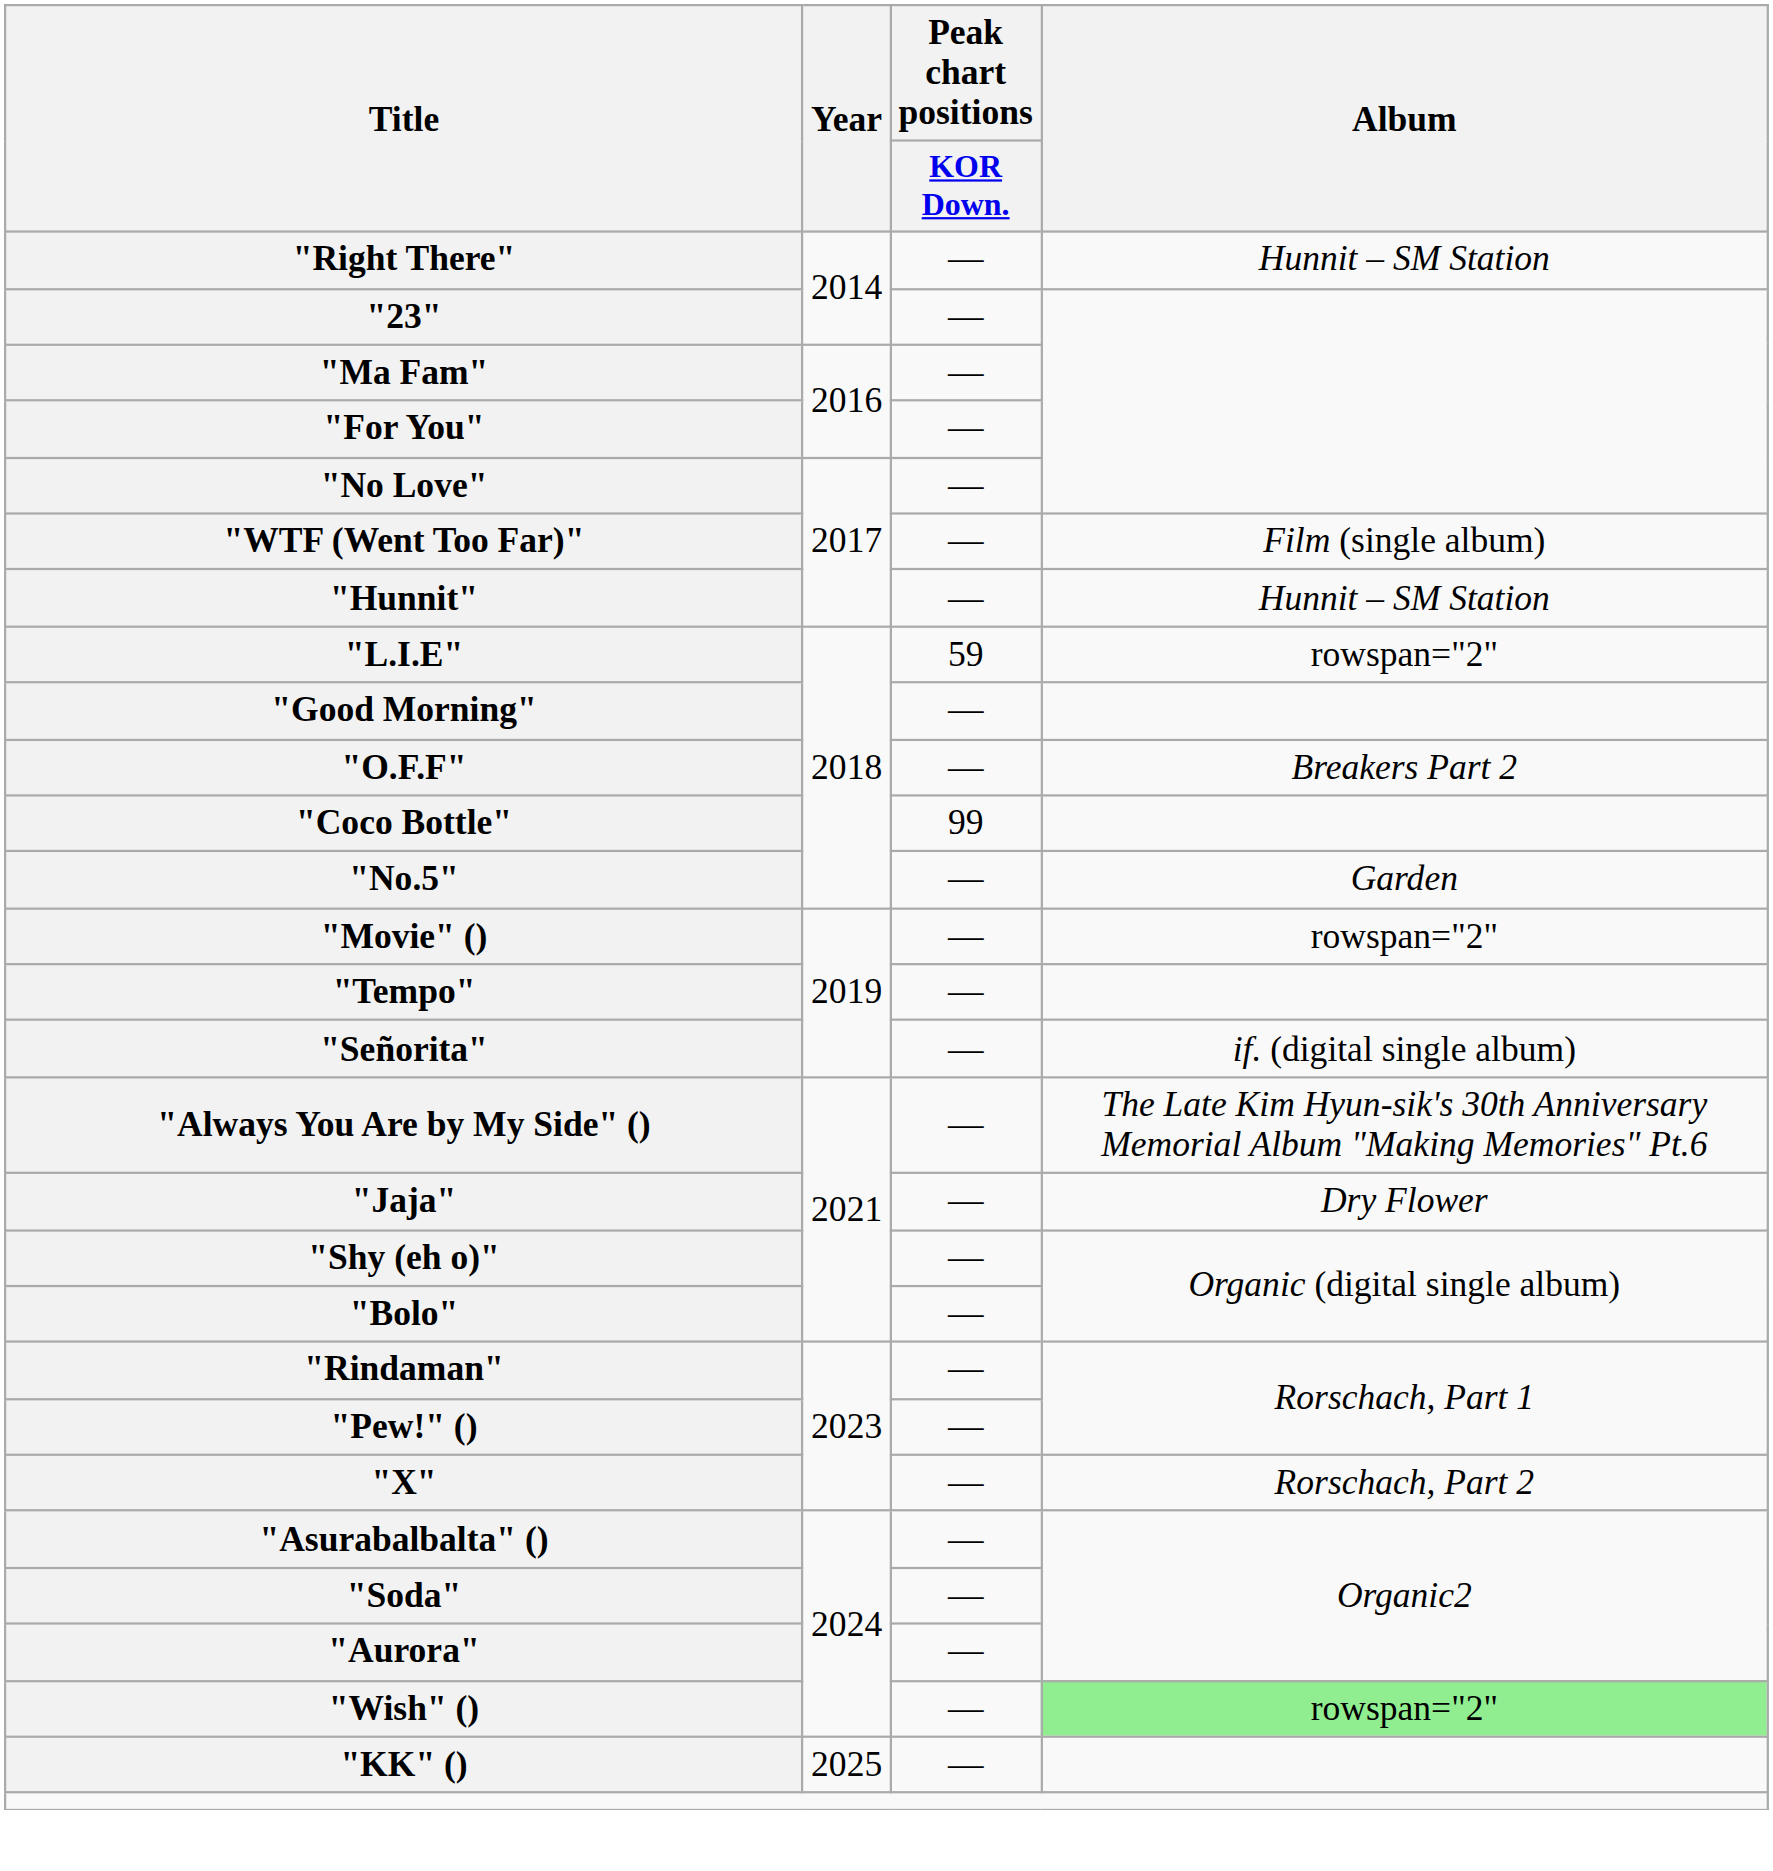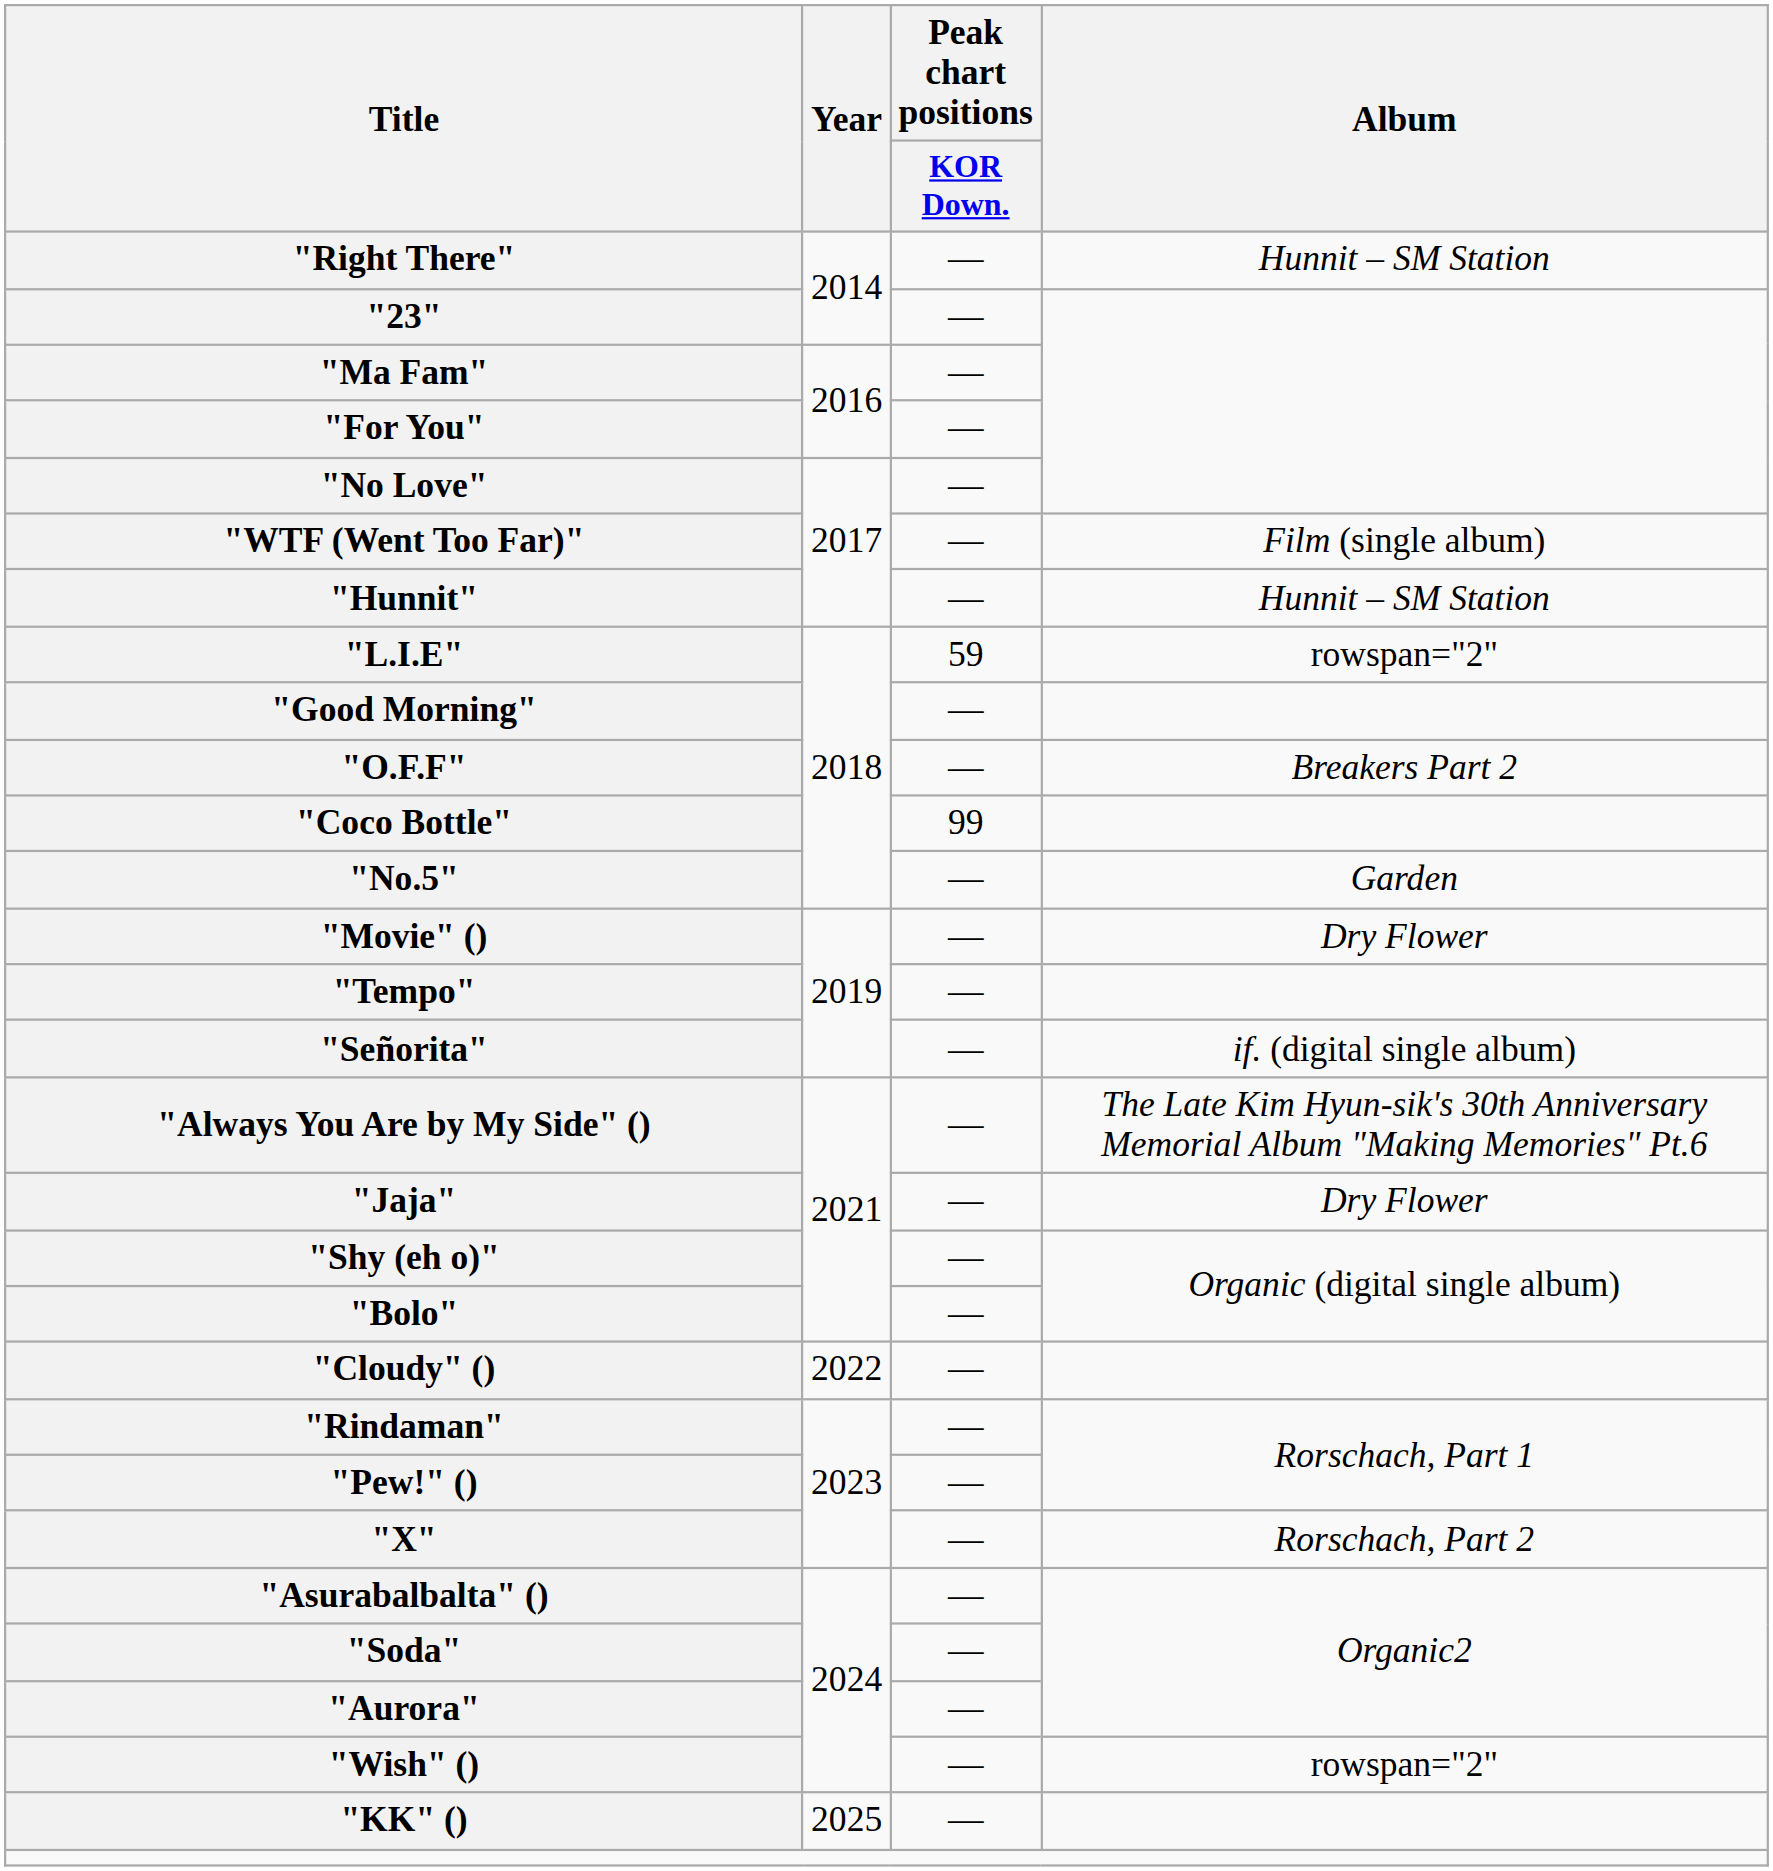(1404, 935) rowspan="2" -> (1404, 935) Dry Flower
+ row: (404, 1369)
(1404, 1707) lightgreen background -> (1404, 1763) no background
